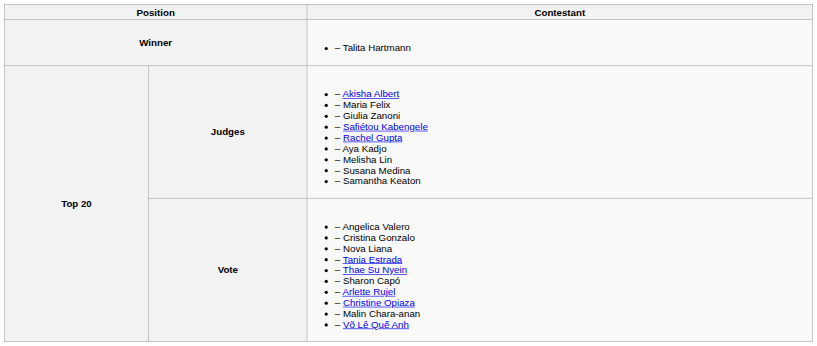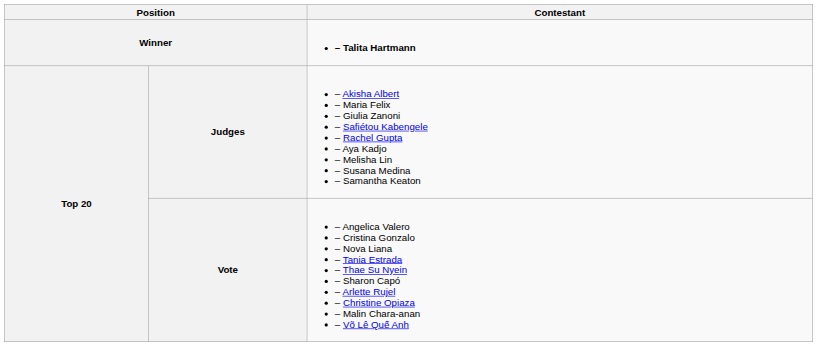(560, 48) normal -> (560, 48) bold
